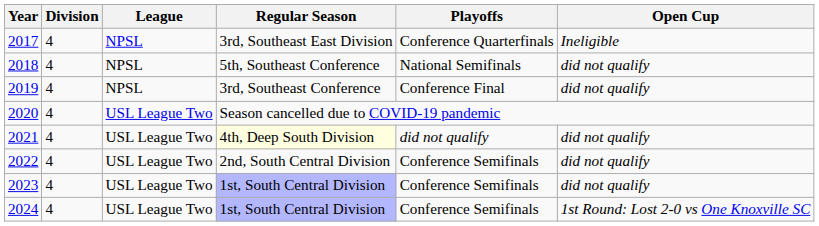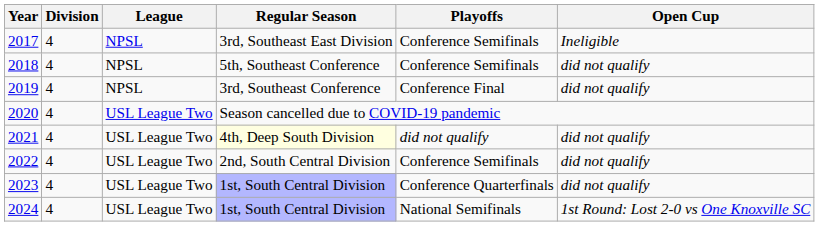(477, 40) Conference Quarterfinals -> (469, 40) Conference Semifinals
(460, 64) National Semifinals -> (469, 64) Conference Semifinals
(469, 185) Conference Semifinals -> (477, 185) Conference Quarterfinals
(469, 209) Conference Semifinals -> (460, 209) National Semifinals
